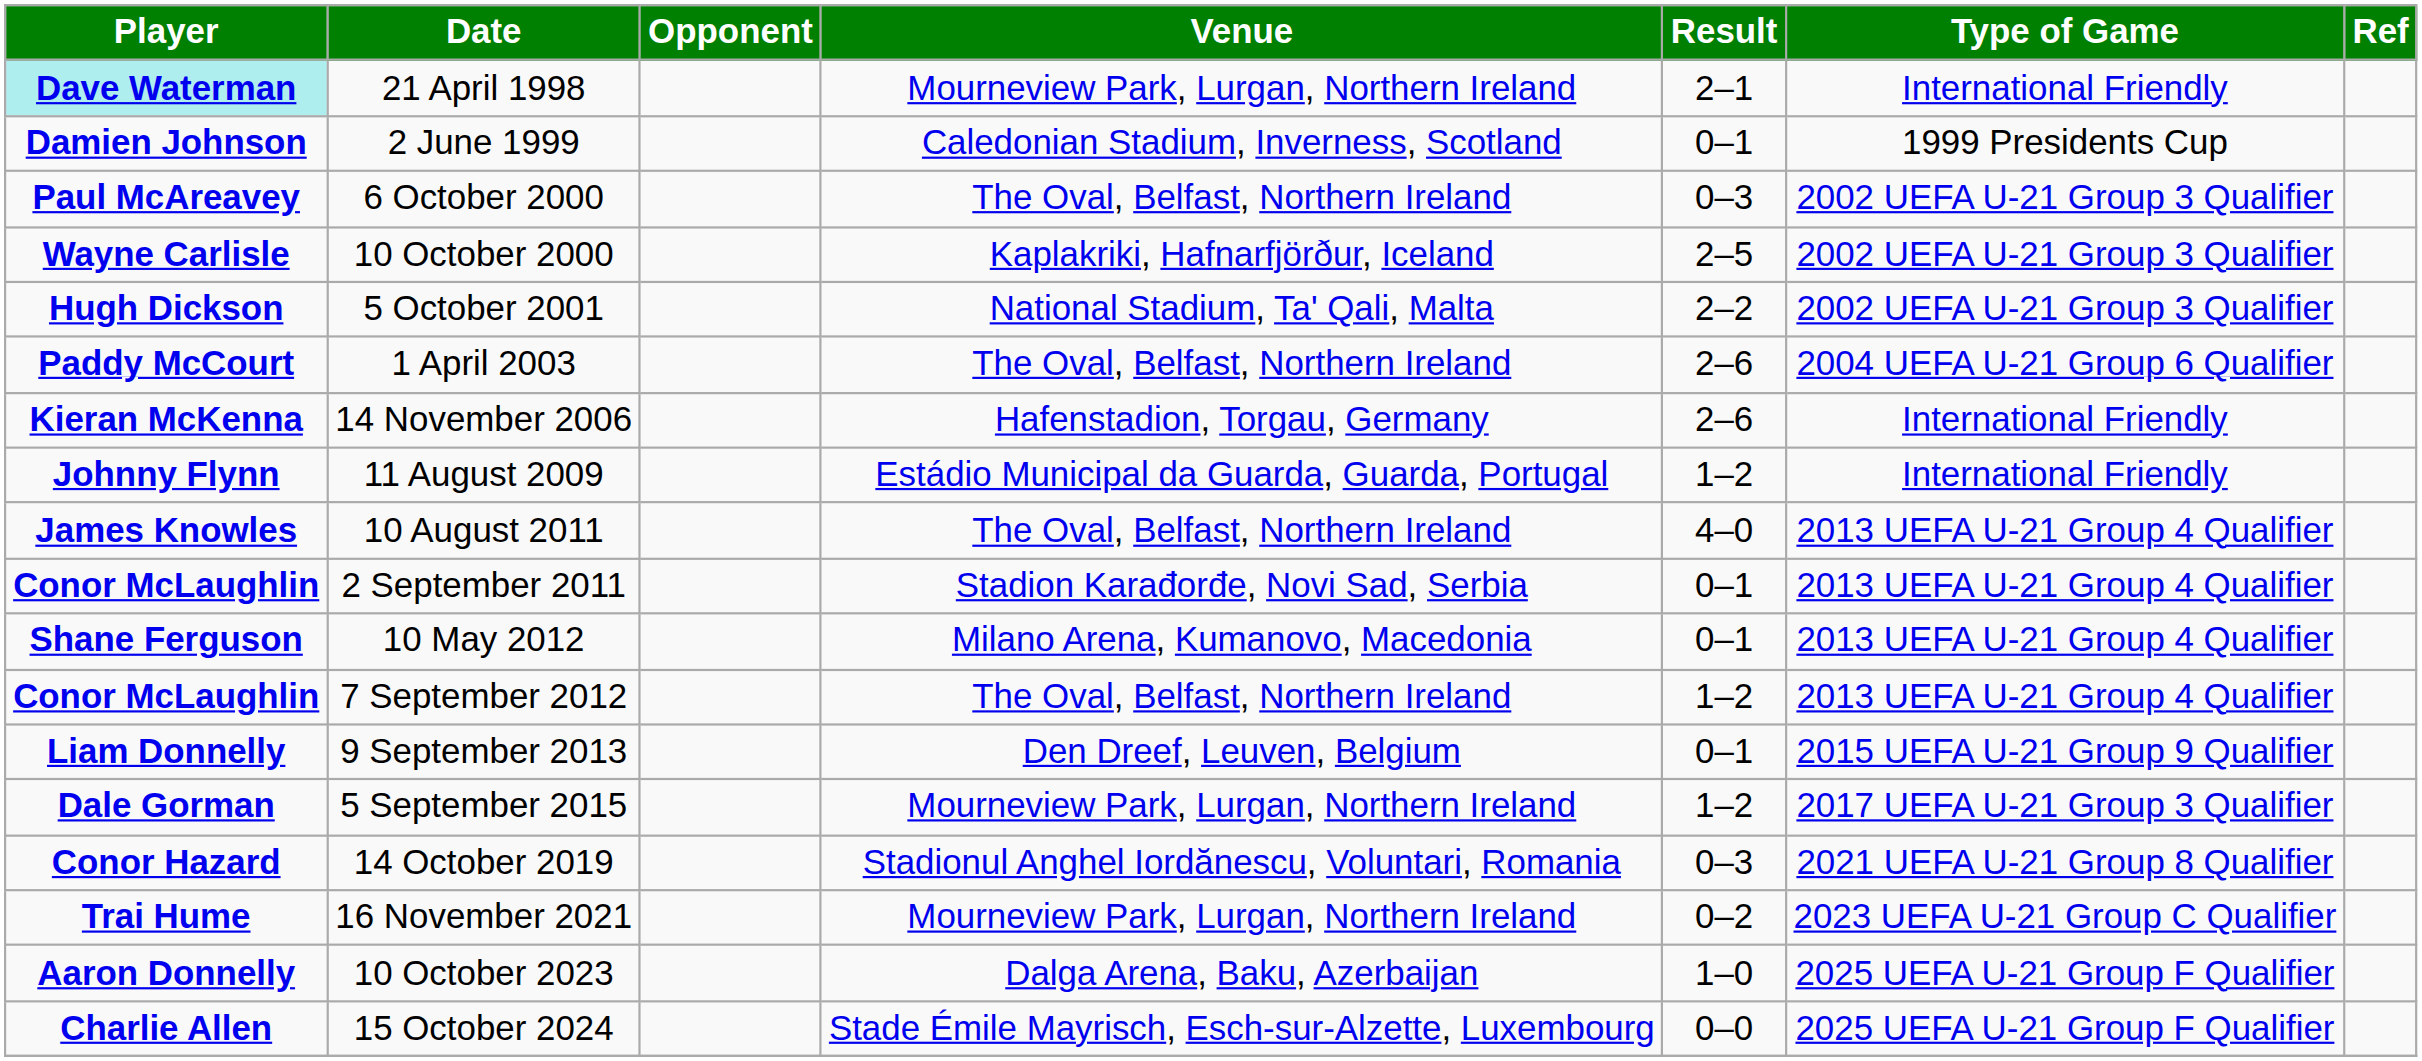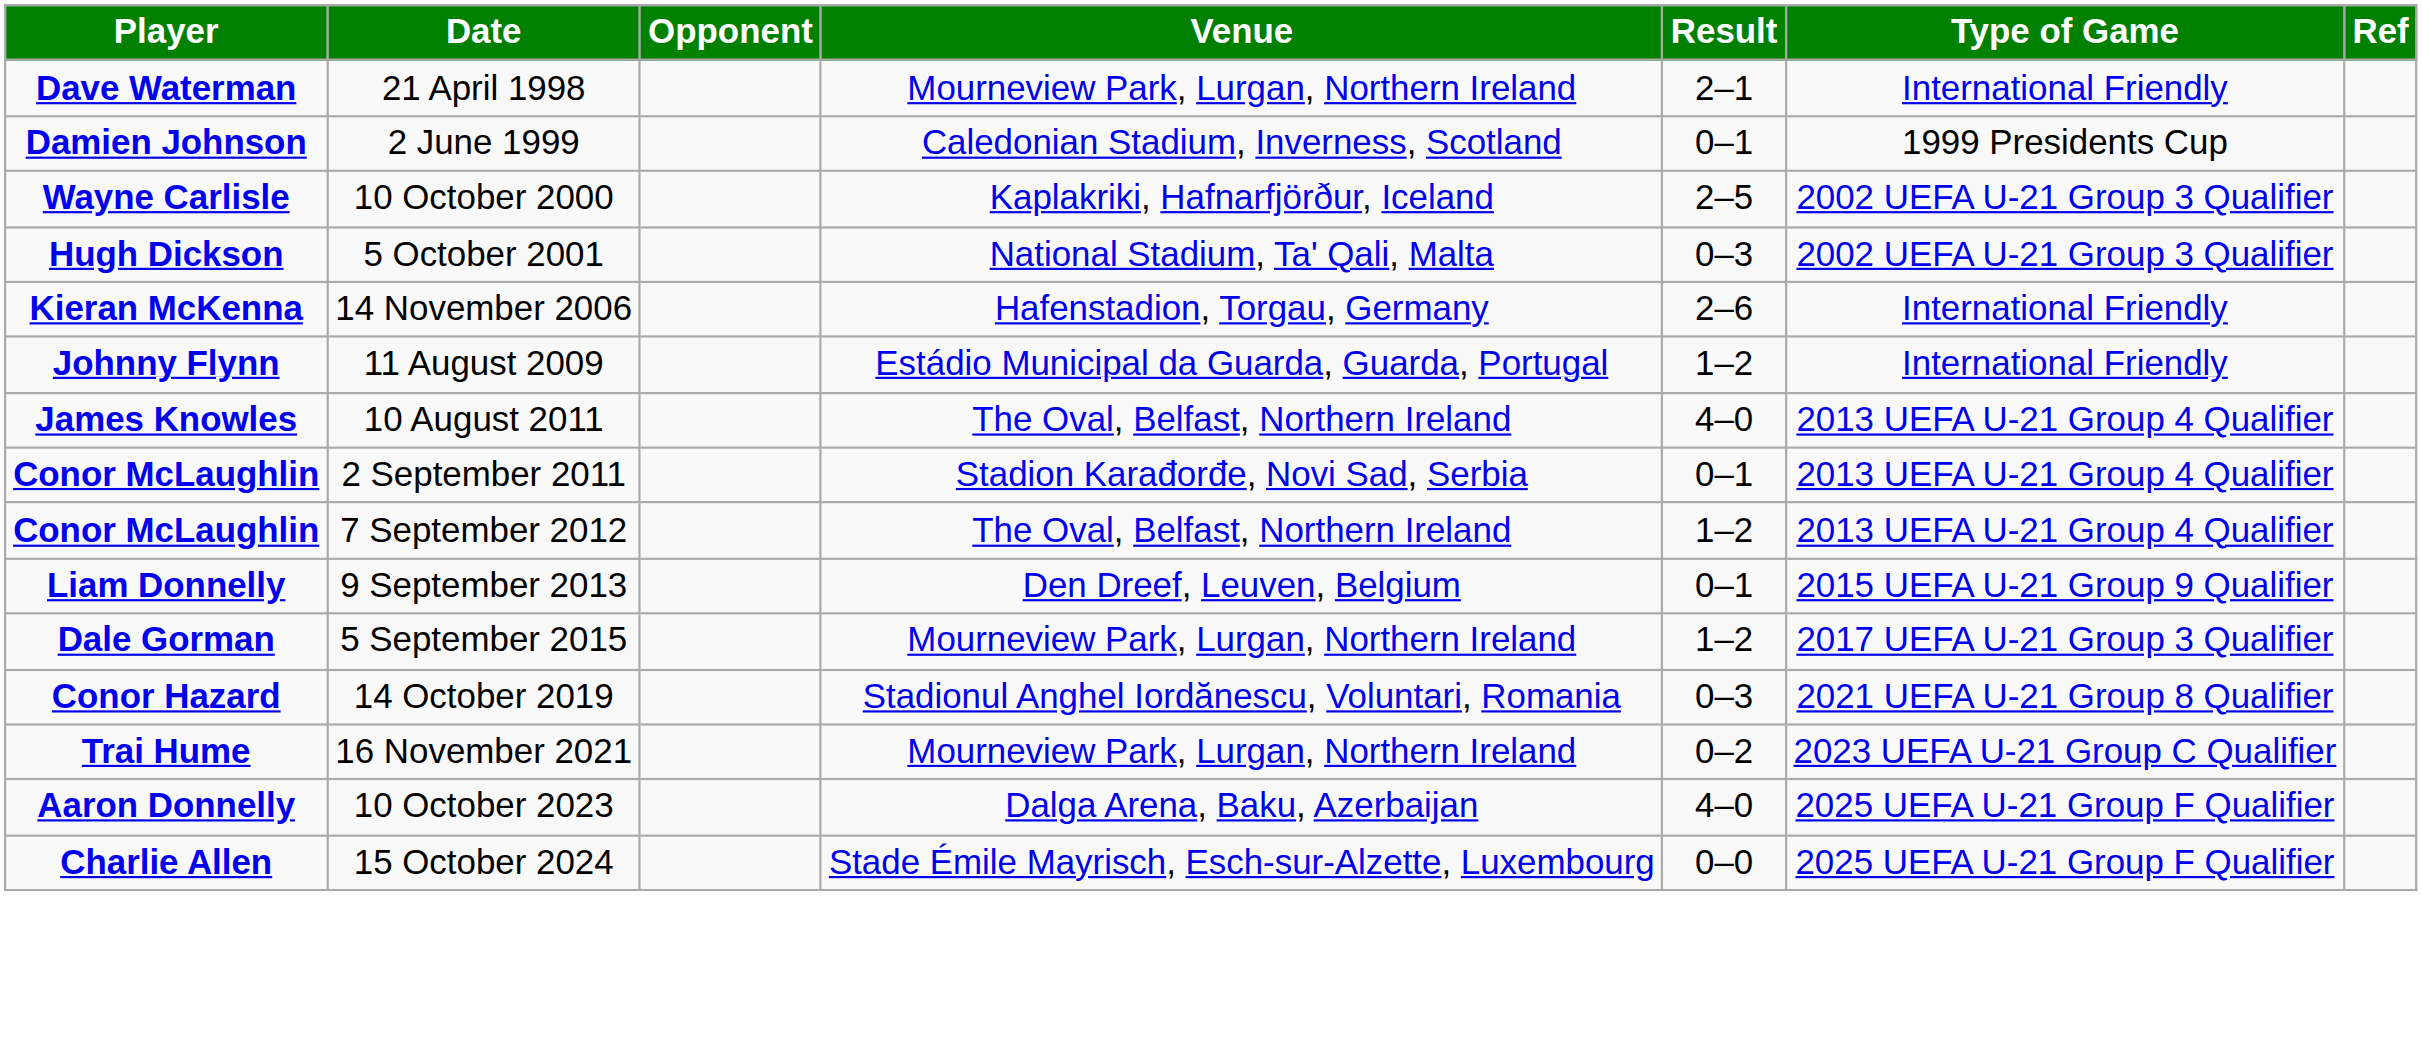(166, 87) paleturquoise background -> (166, 87) no background
- row: (484, 198)
(1724, 308) 2–2 -> (1724, 253) 0–3
- row: (484, 364)
- row: (484, 640)
(1724, 972) 1–0 -> (1724, 806) 4–0
